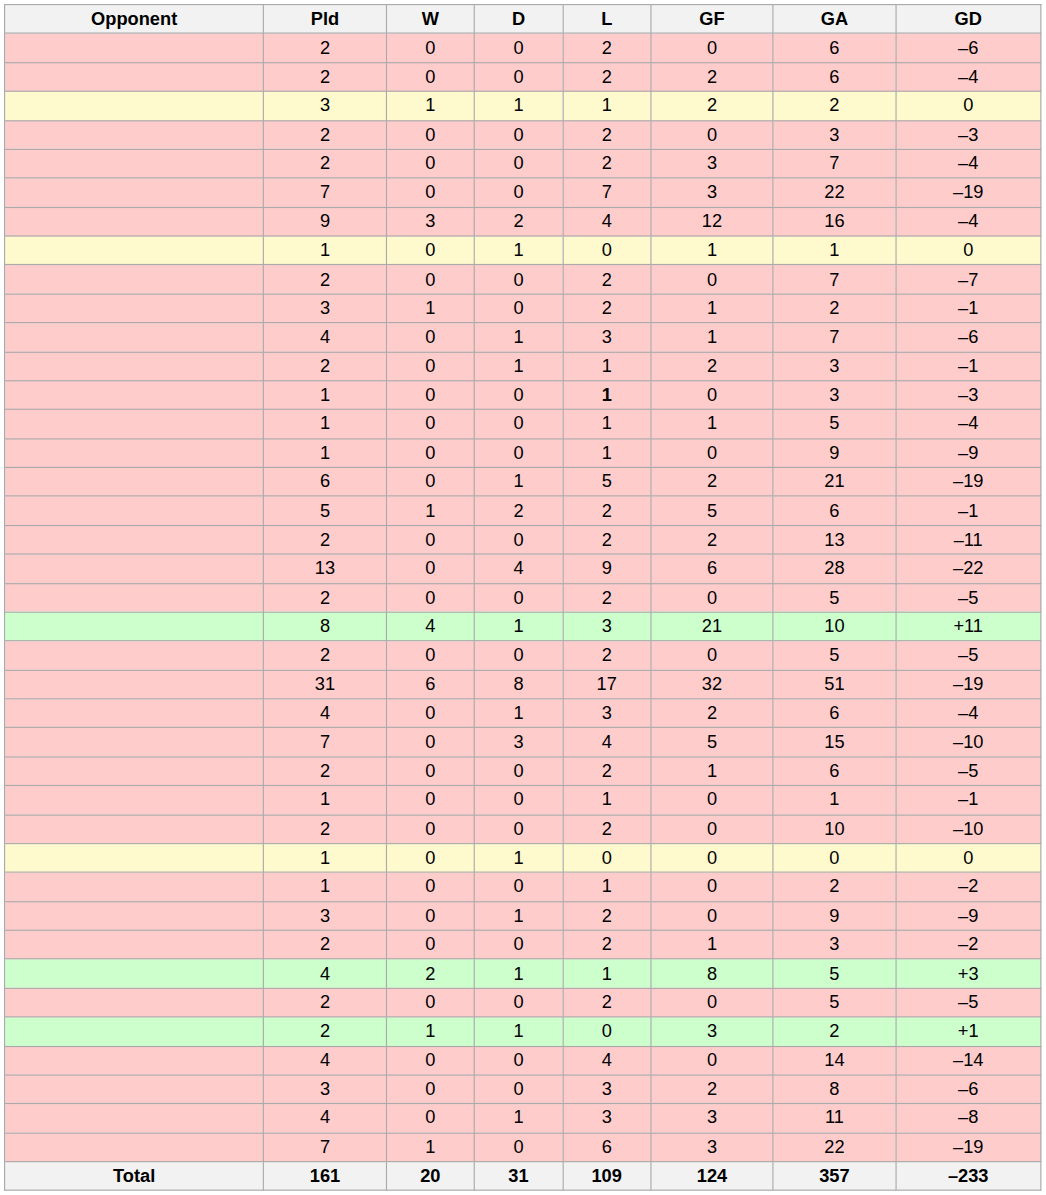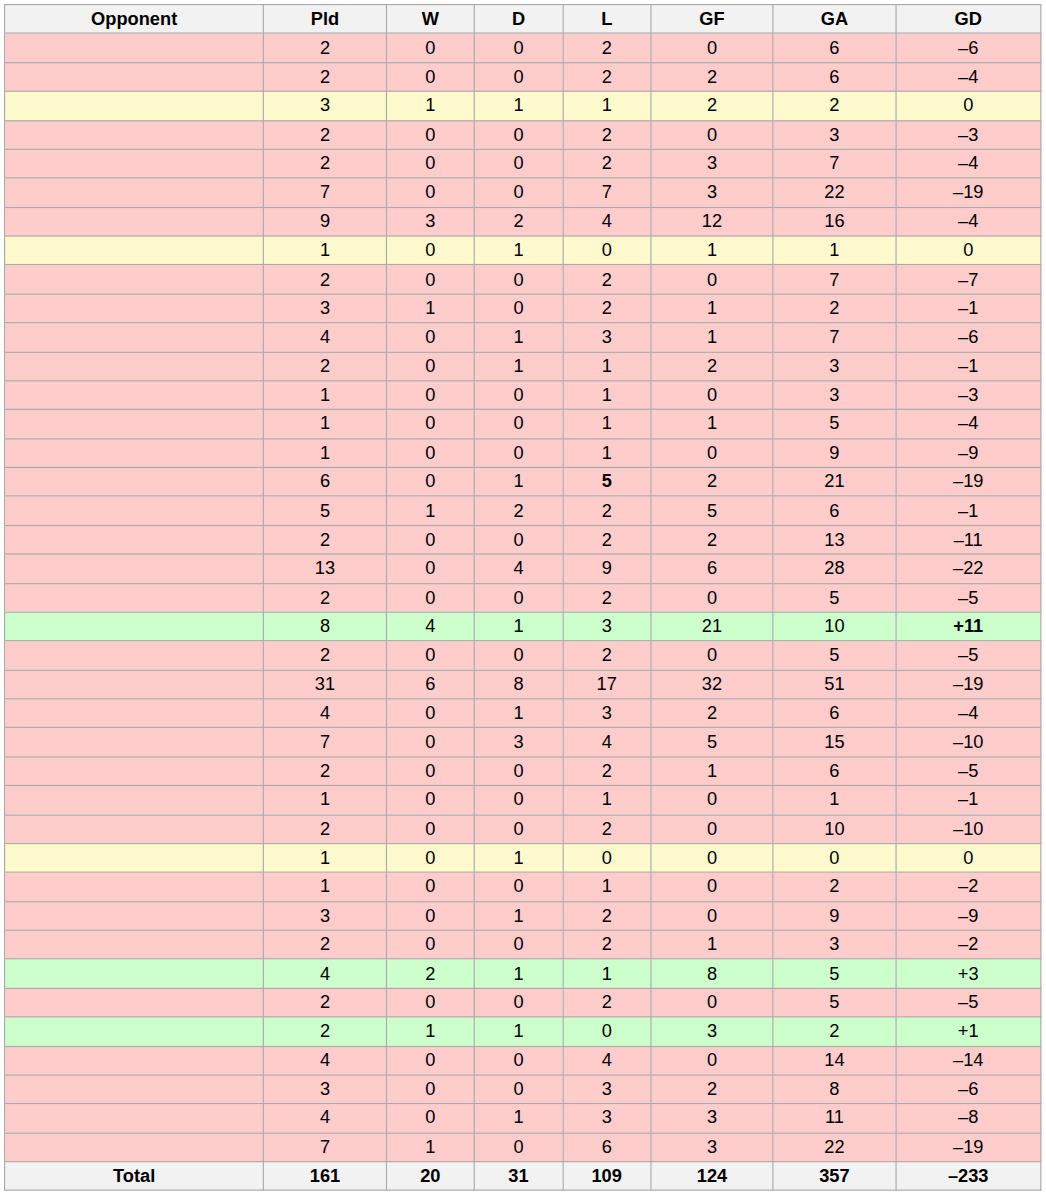(607, 395) bold -> (607, 395) normal
(607, 481) normal -> (607, 481) bold
(968, 626) normal -> (968, 626) bold
